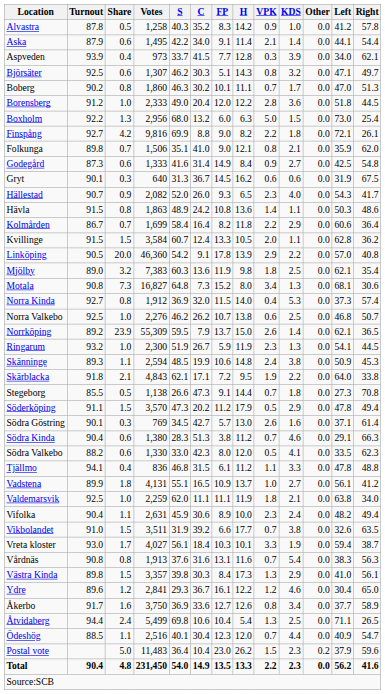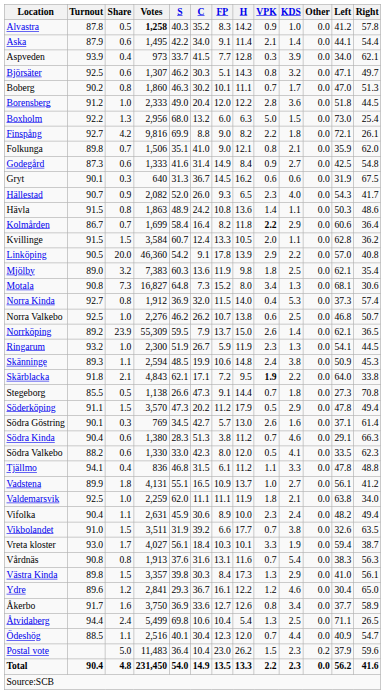(156, 27) normal -> (156, 27) bold
(271, 225) normal -> (271, 225) bold
(271, 377) normal -> (271, 377) bold
